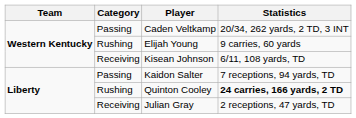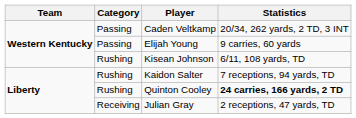(115, 43) Rushing -> (114, 43) Passing
(118, 59) Receiving -> (115, 59) Rushing
(114, 74) Passing -> (115, 74) Rushing
